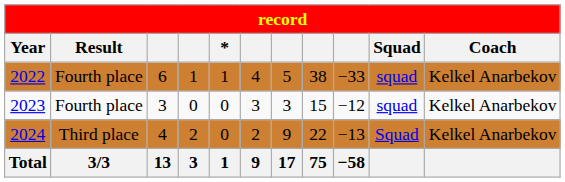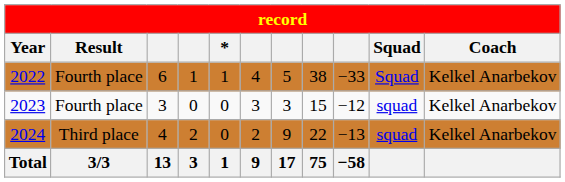(397, 76) squad -> (397, 76) Squad
(397, 134) Squad -> (397, 134) squad
